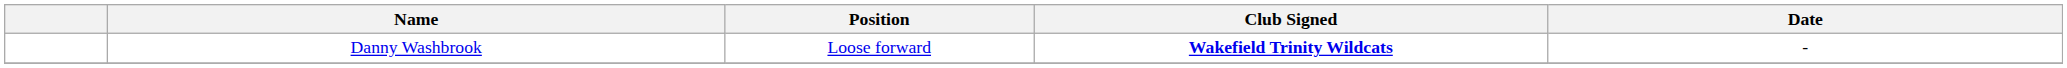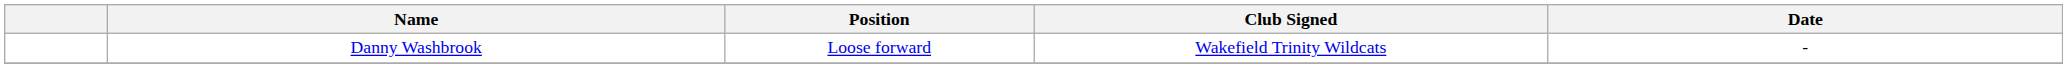(1291, 47) bold -> (1291, 47) normal
